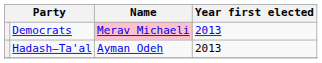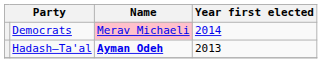(208, 31) 2013 -> (208, 31) 2014
(130, 49) normal -> (130, 49) bold
